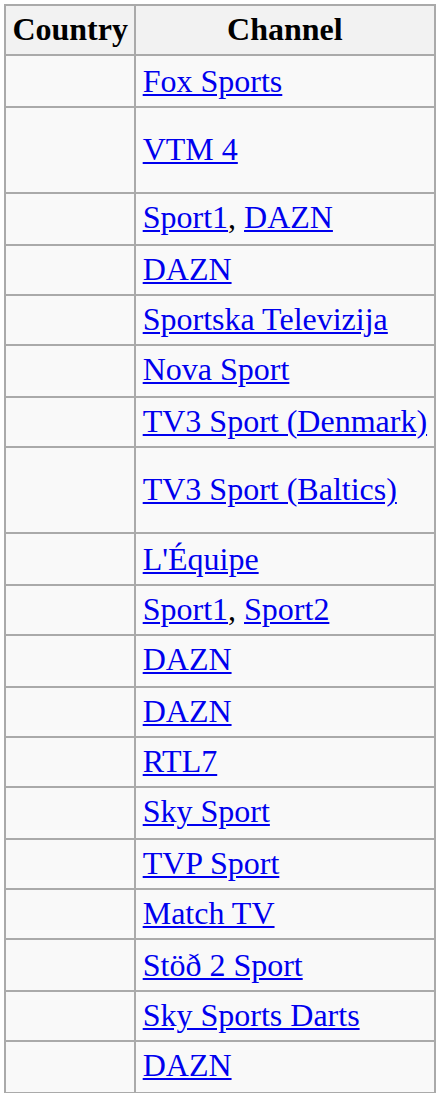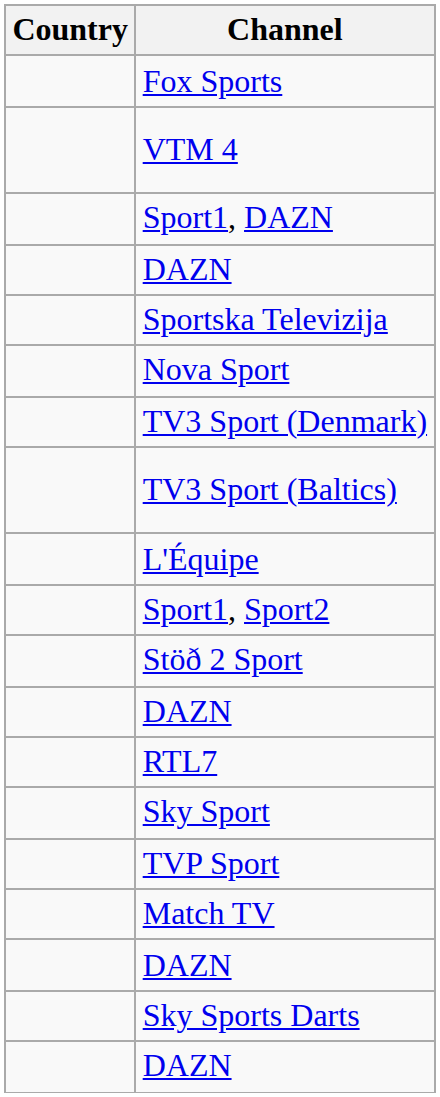(187, 660) DAZN -> (223, 660) Stöð 2 Sport
(223, 964) Stöð 2 Sport -> (187, 964) DAZN
